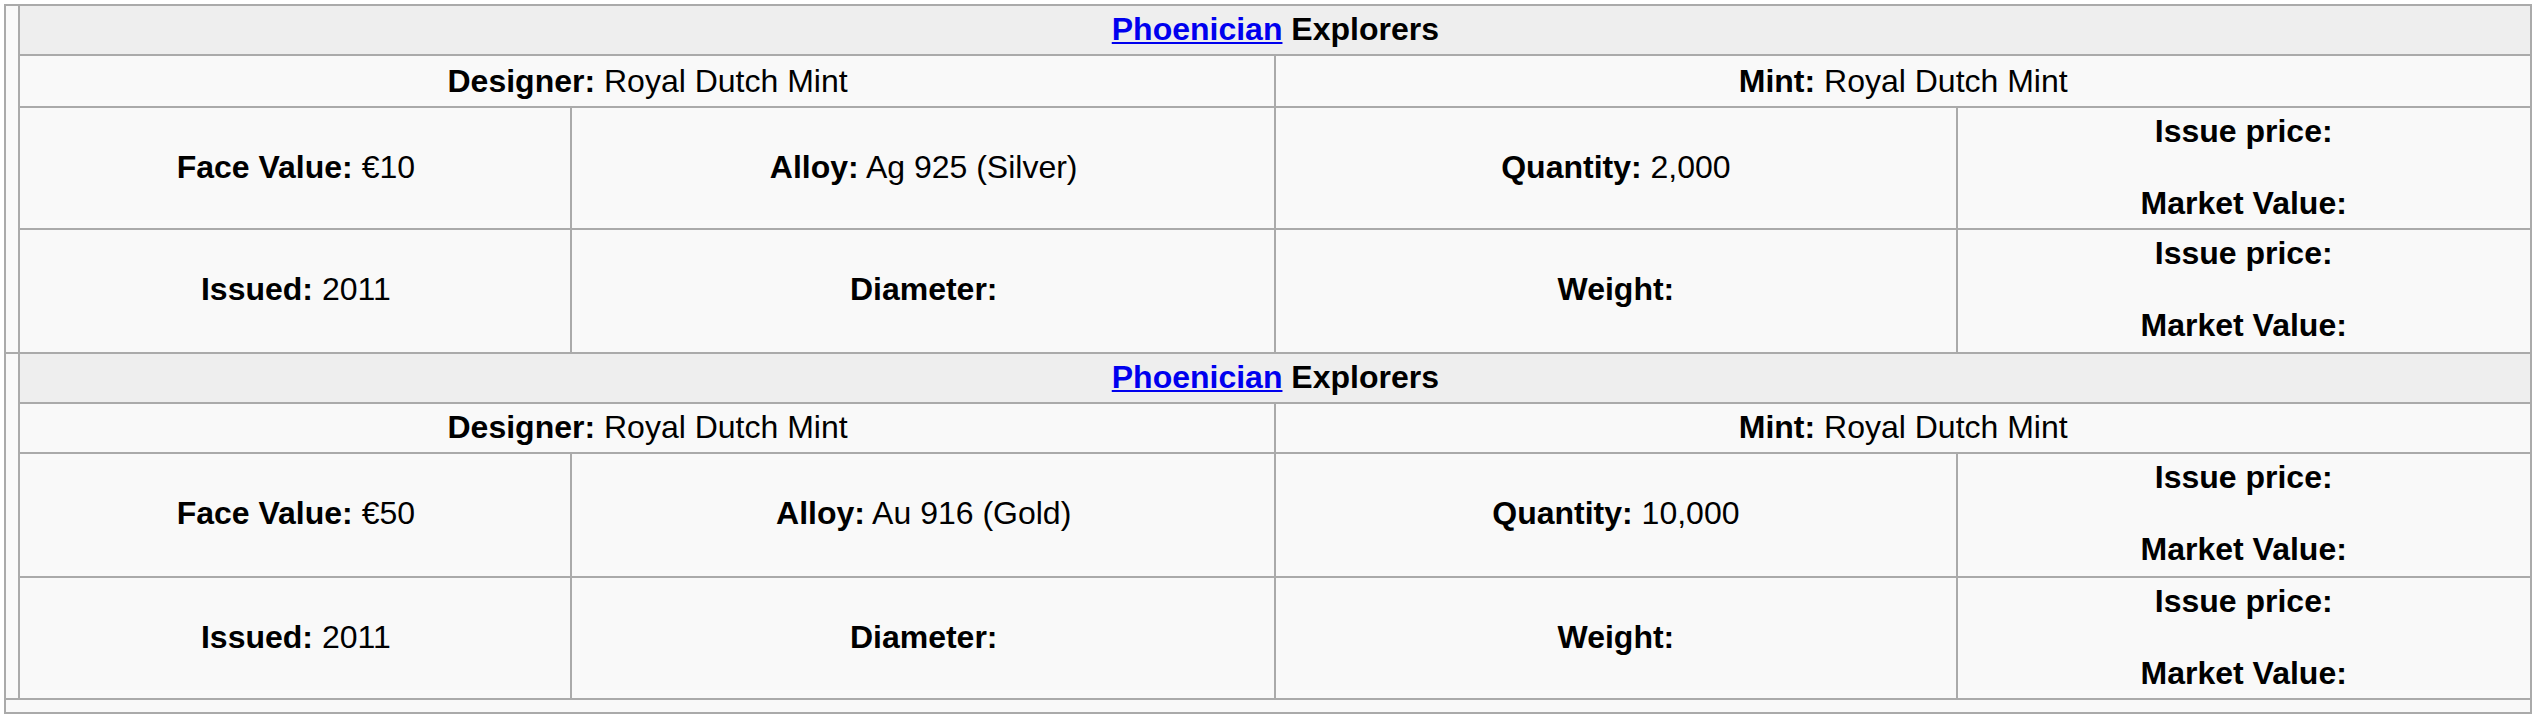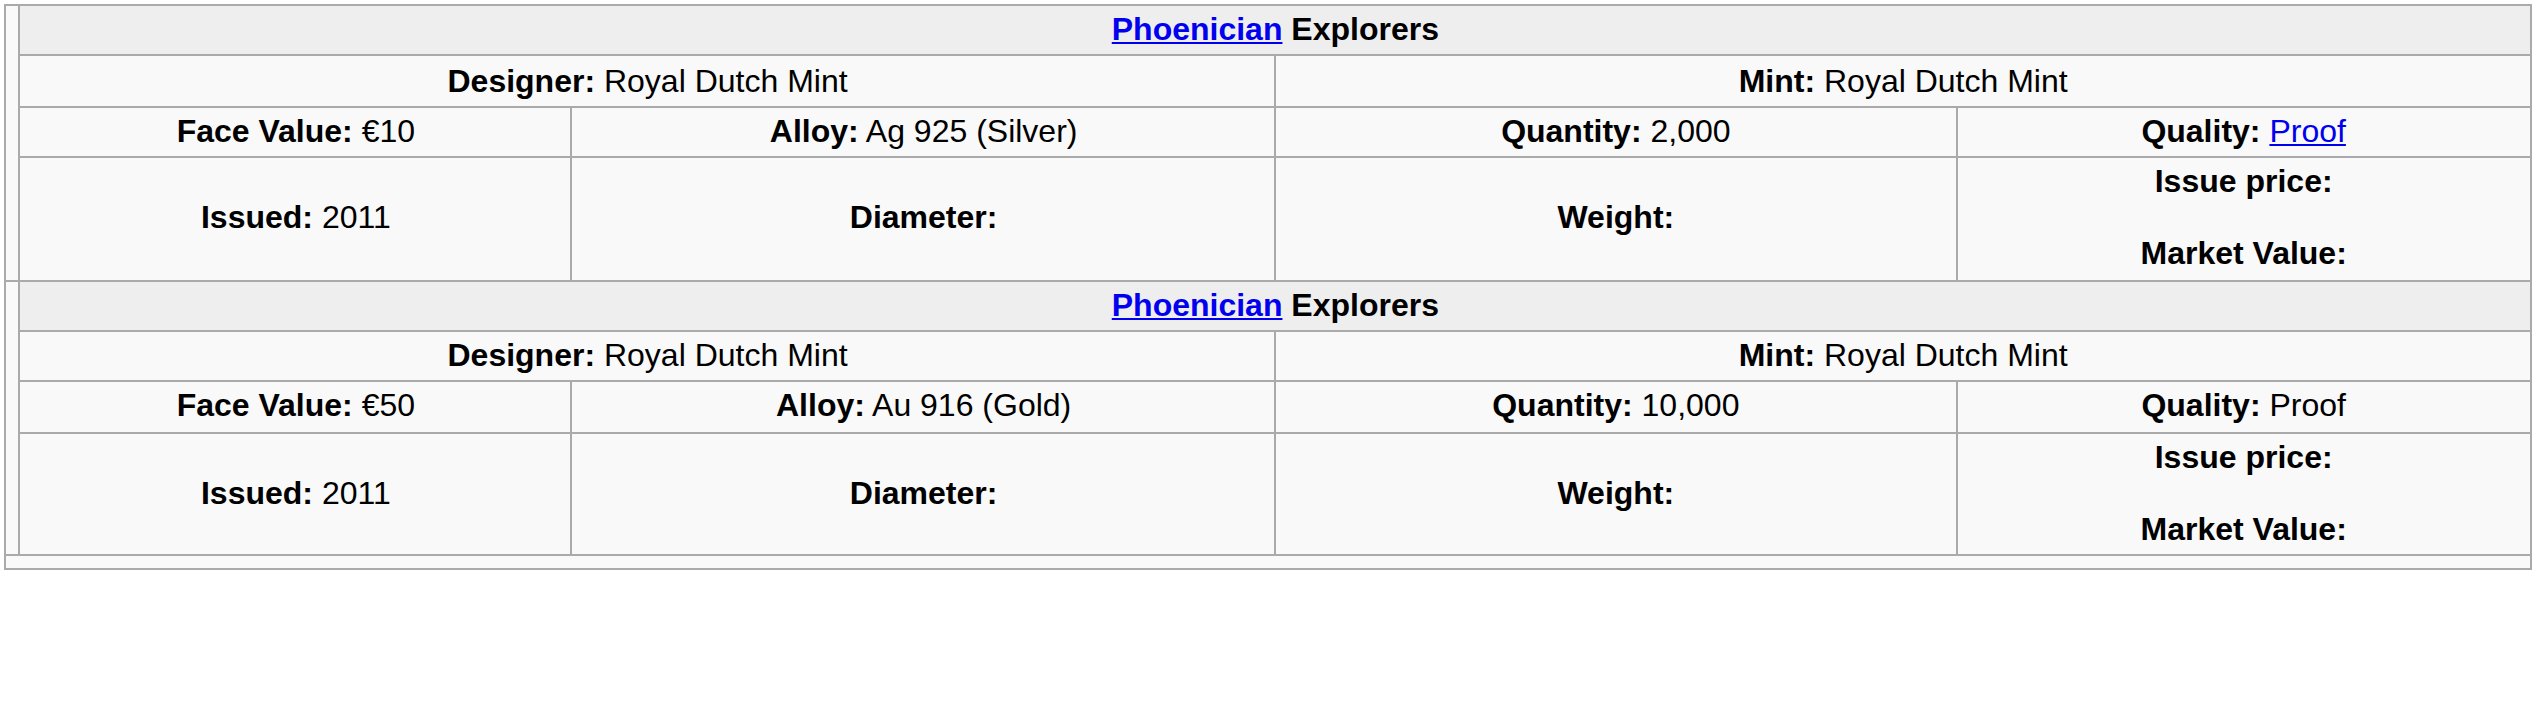(2244, 167) Issue price: Market Value: -> (2244, 131) Quality: Proof
(2244, 514) Issue price: Market Value: -> (2244, 406) Quality: Proof
